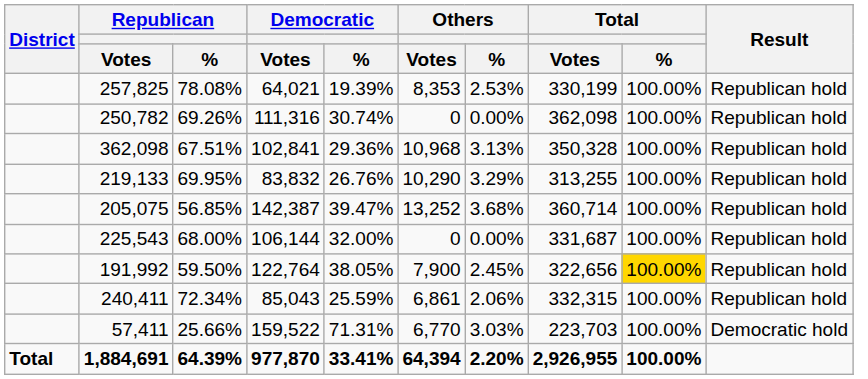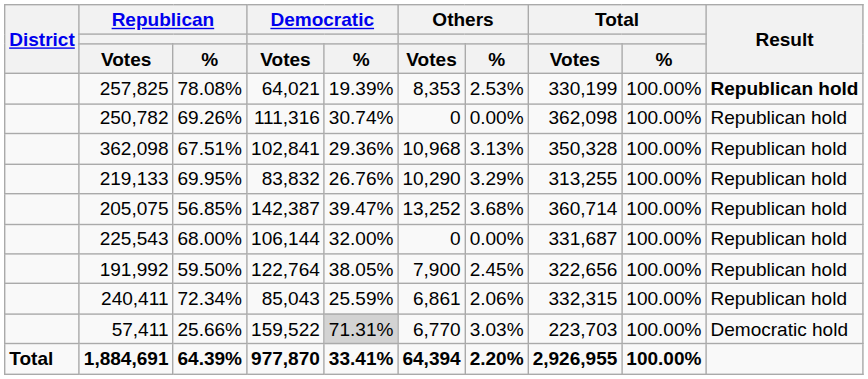(779, 88) normal -> (784, 88) bold
(664, 268) gold background -> (664, 268) no background
(361, 328) no background -> (361, 328) lightgrey background
